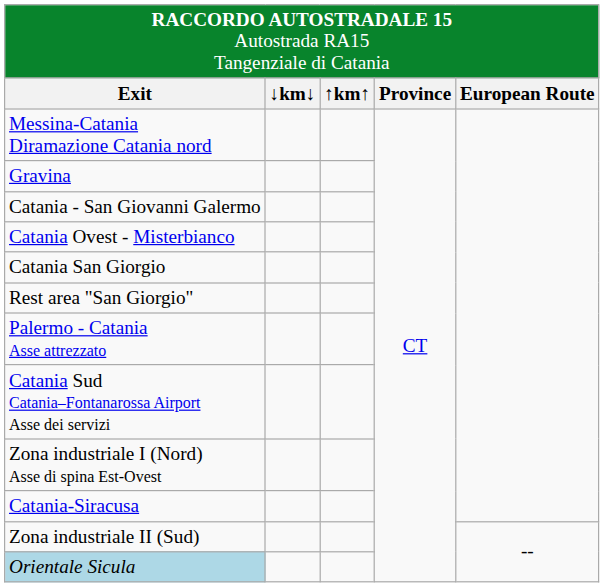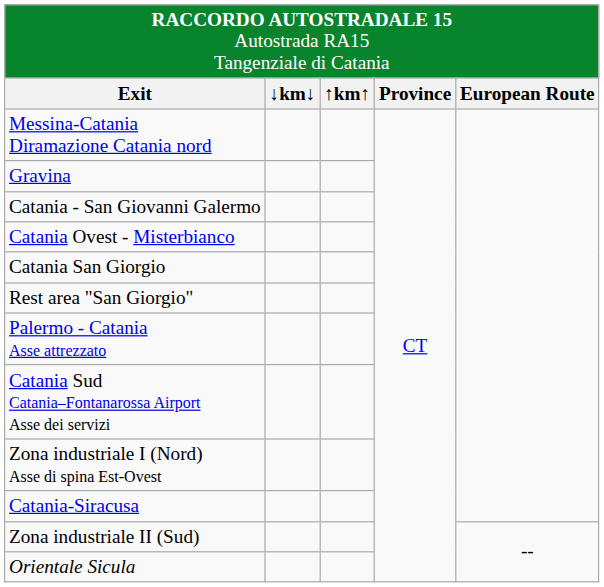(72, 566) lightblue background -> (72, 566) no background
